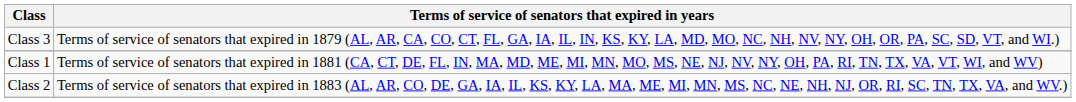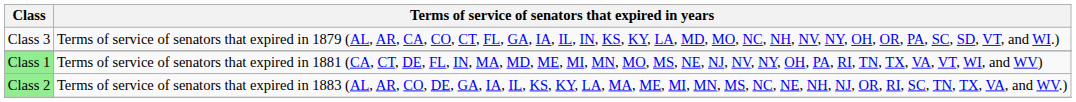(29, 62) no background -> (29, 62) lightgreen background
(29, 85) no background -> (29, 85) lightgreen background
